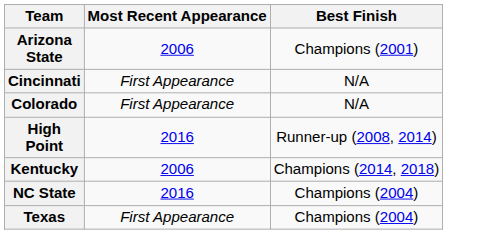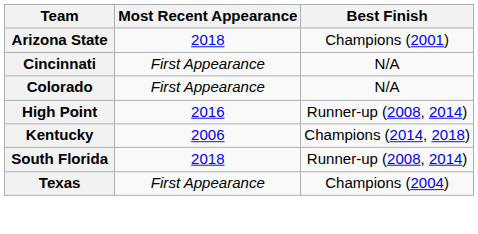(177, 48) 2006 -> (208, 40) 2018
- row: (44, 193)
+ row: (60, 159)
